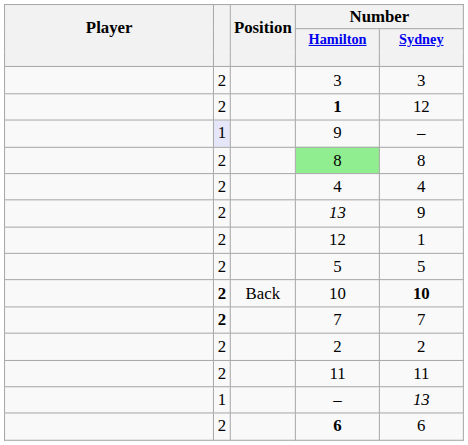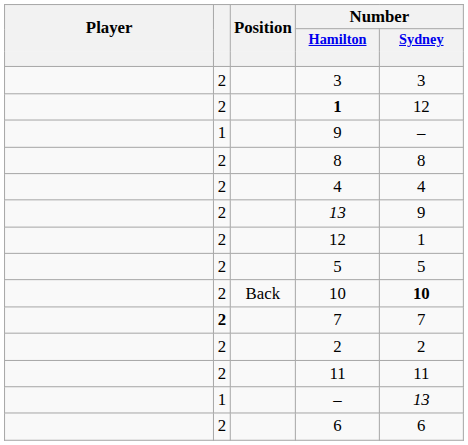(222, 133) lavender background -> (222, 133) no background
(338, 160) lightgreen background -> (338, 160) no background
(222, 293) bold -> (222, 293) normal
(338, 426) bold -> (338, 426) normal
